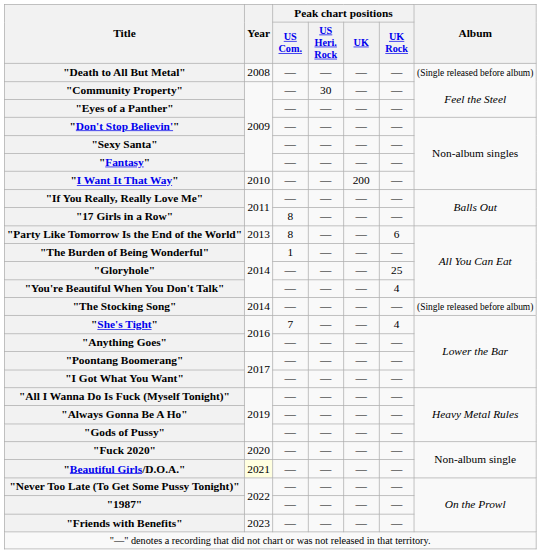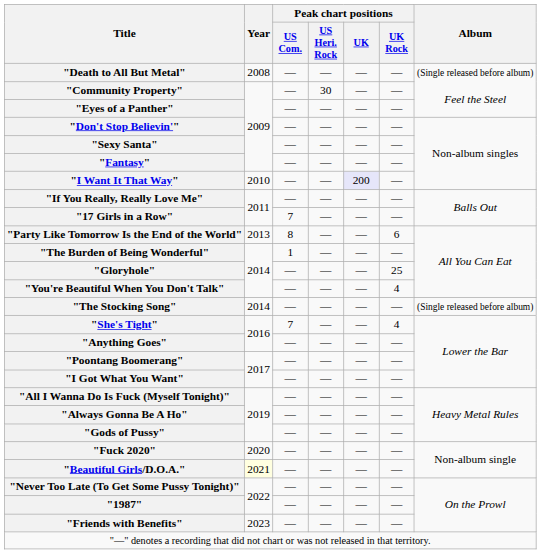(361, 180) no background -> (361, 180) lavender background
(290, 216) 8 -> (290, 216) 7
